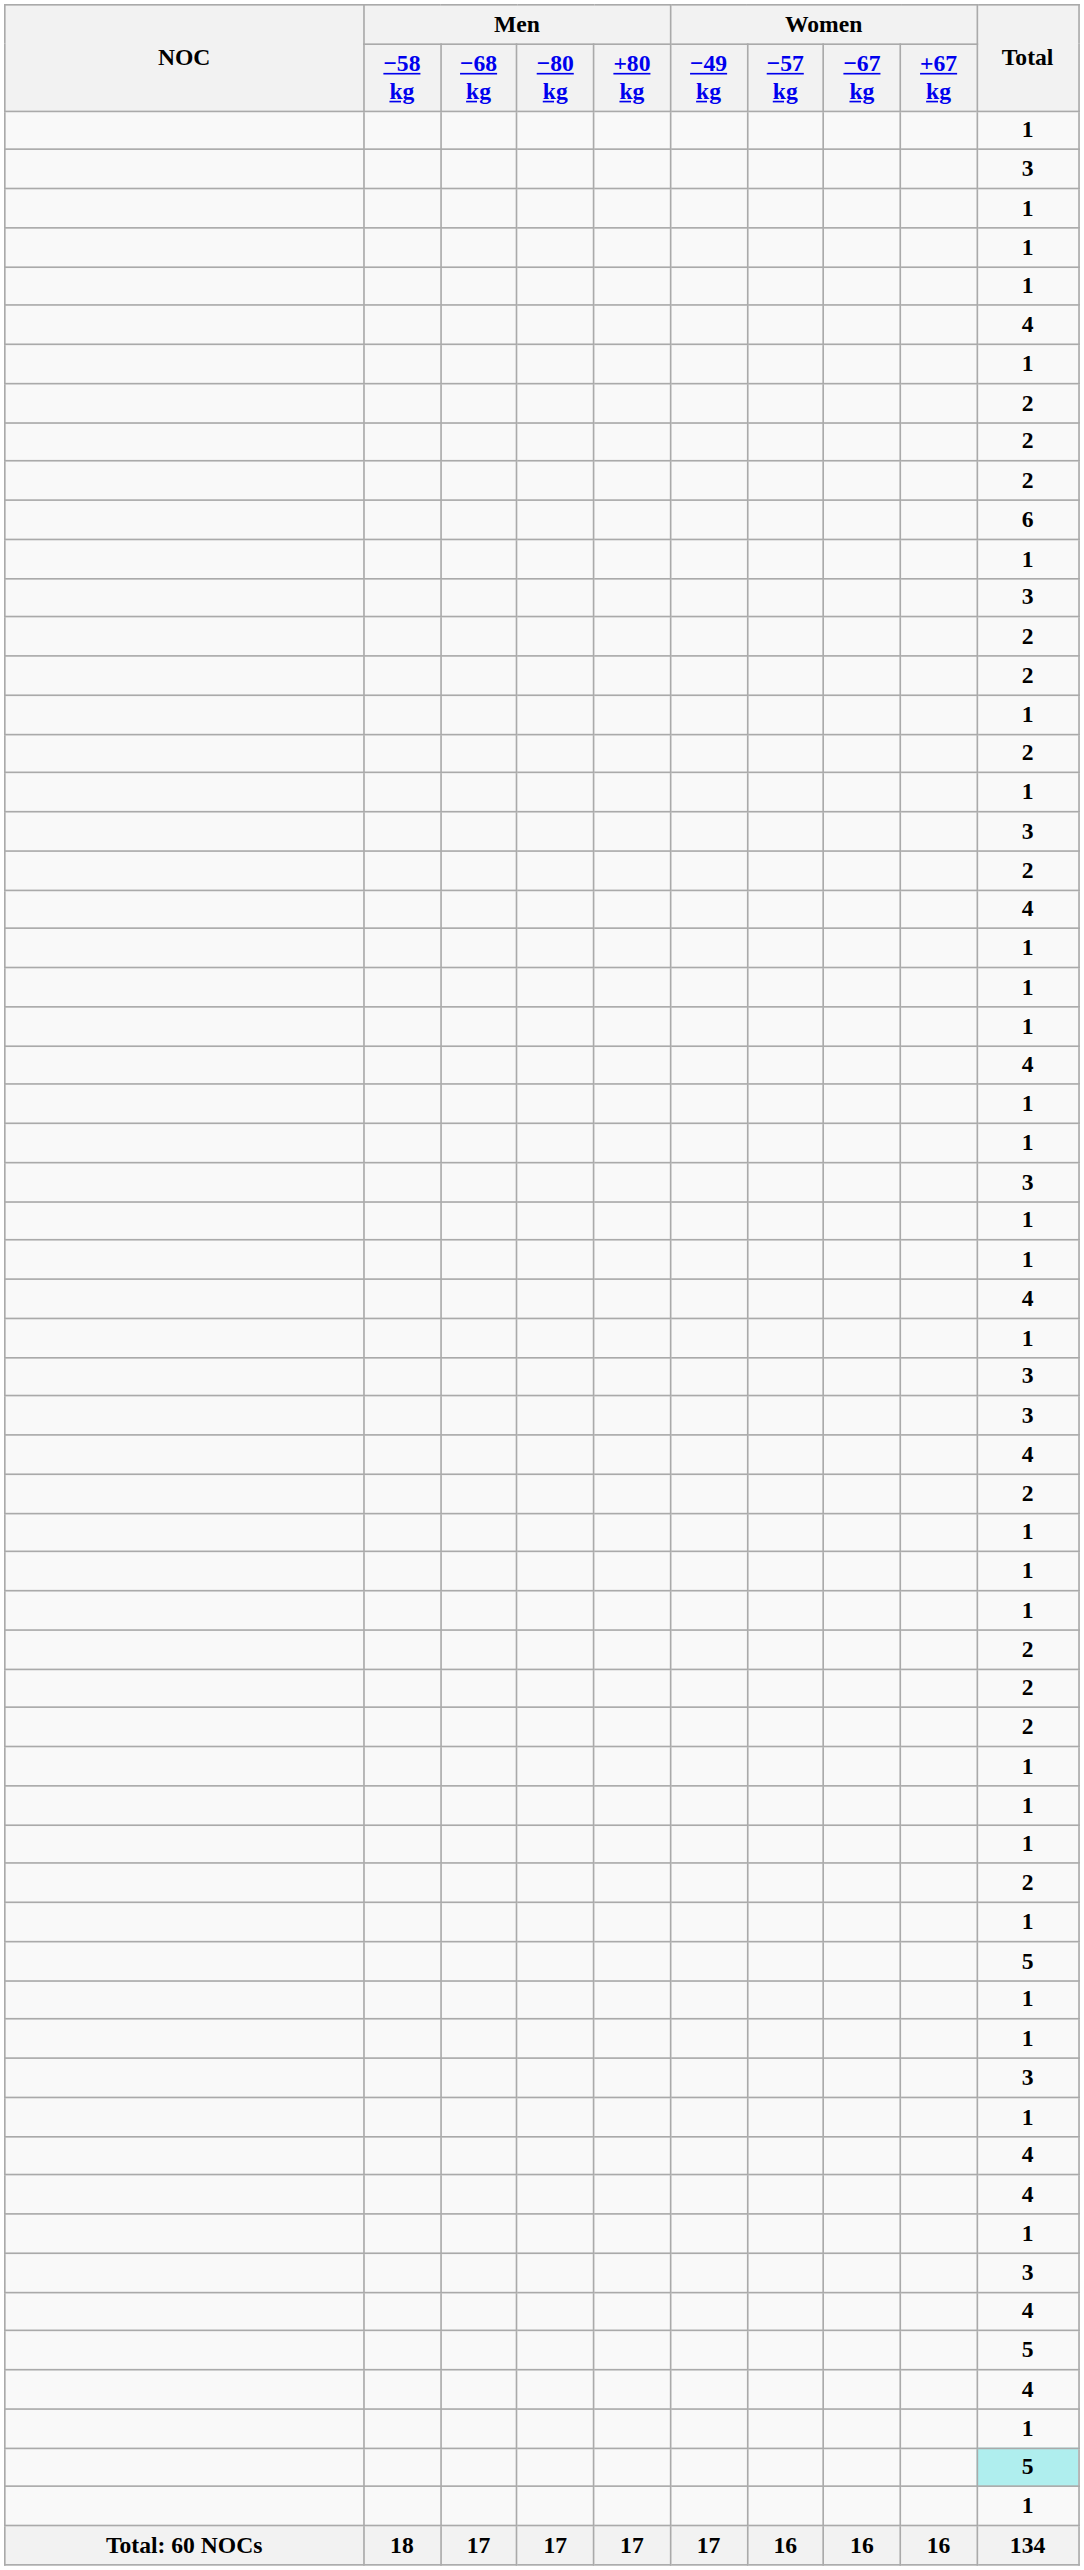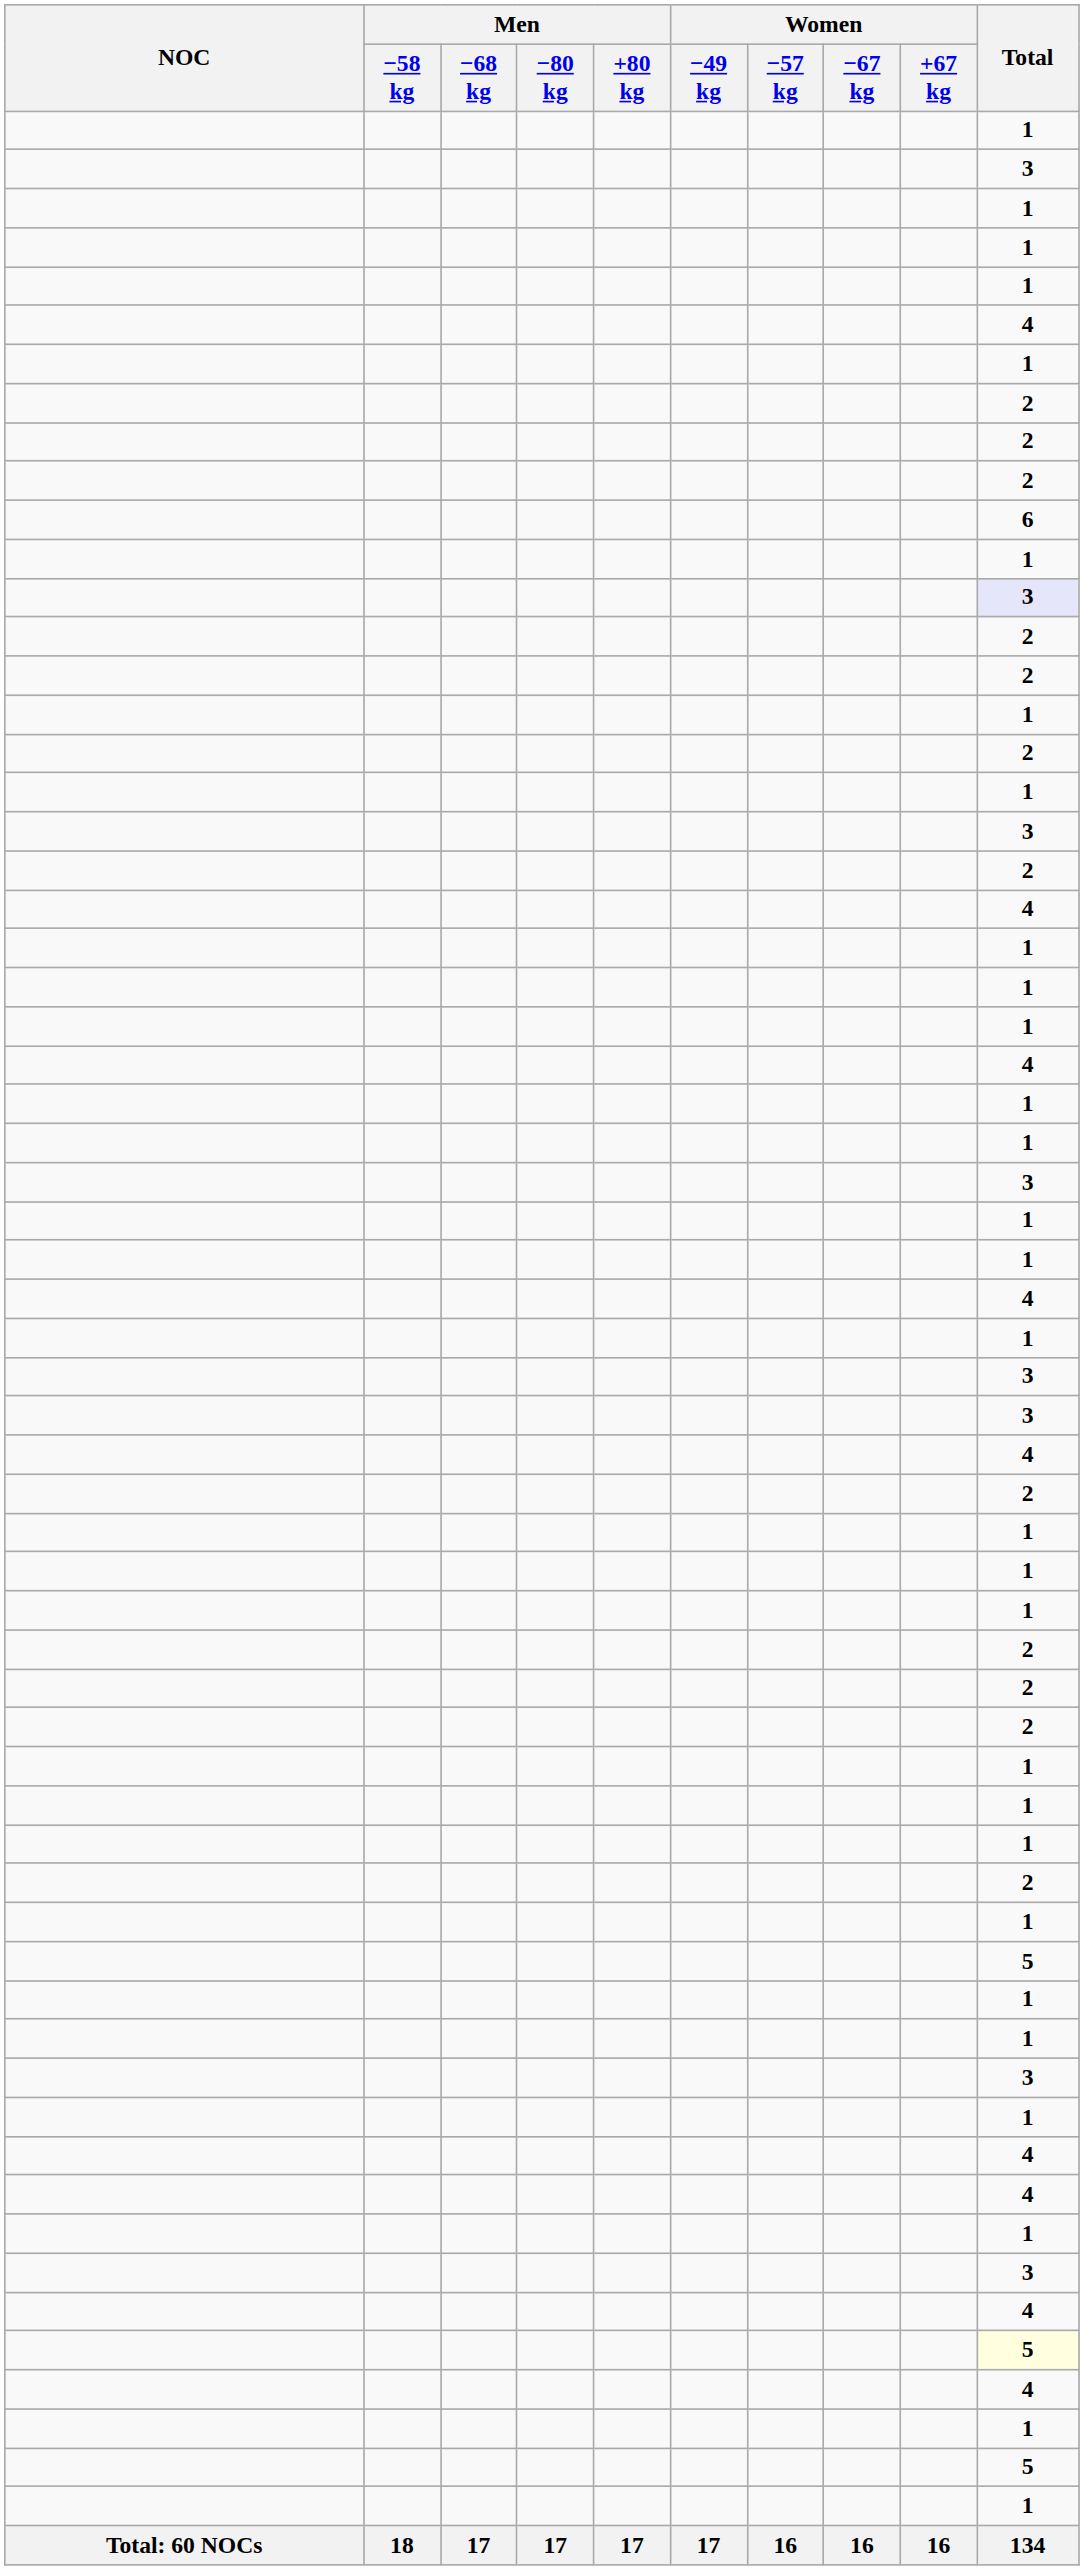(1028, 597) no background -> (1028, 597) lavender background
(1028, 2350) no background -> (1028, 2350) lightyellow background
(1028, 2467) paleturquoise background -> (1028, 2467) no background
